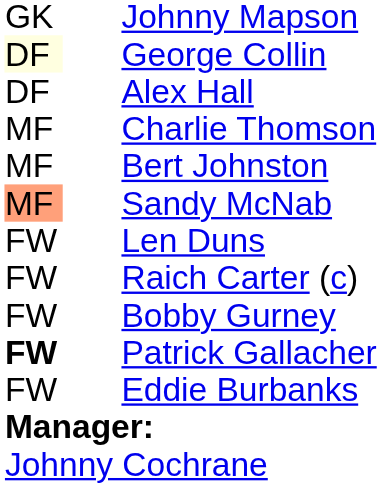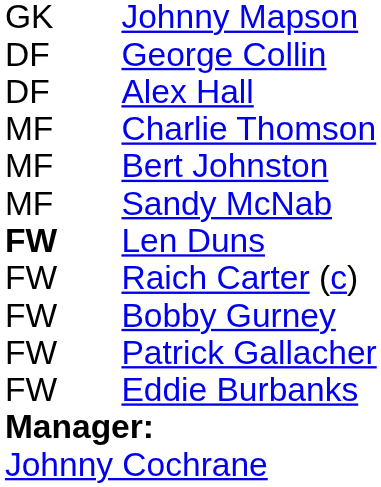(27, 54) lightyellow background -> (27, 54) no background
(29, 203) lightsalmon background -> (29, 203) no background
(31, 240) normal -> (31, 240) bold
(31, 352) bold -> (31, 352) normal
